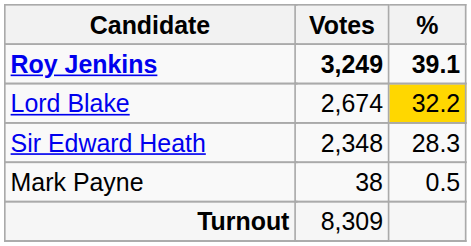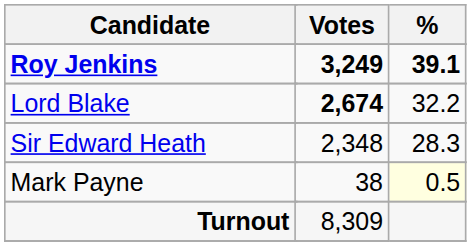(352, 104) normal -> (352, 104) bold
(436, 104) gold background -> (436, 104) no background
(443, 183) no background -> (443, 183) lightyellow background
